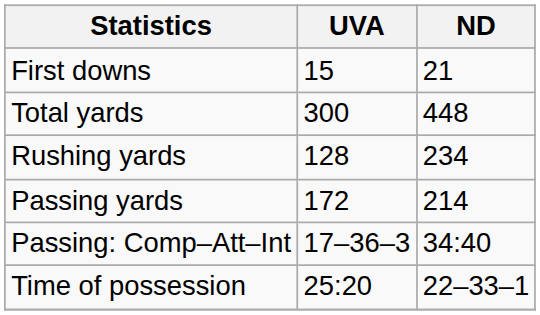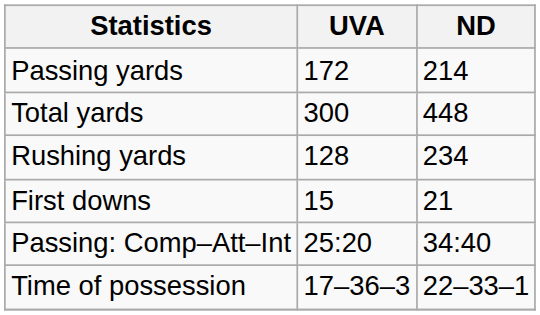rows swapped: (81, 69) <-> (97, 200)
(357, 243) 17–36–3 -> (338, 243) 25:20
(338, 286) 25:20 -> (357, 286) 17–36–3
